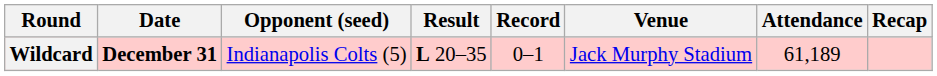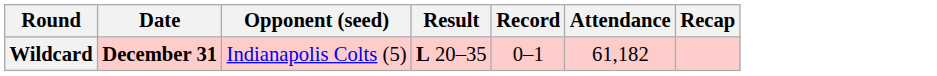- column: (661, 20)
(812, 53) 61,189 -> (620, 53) 61,182
